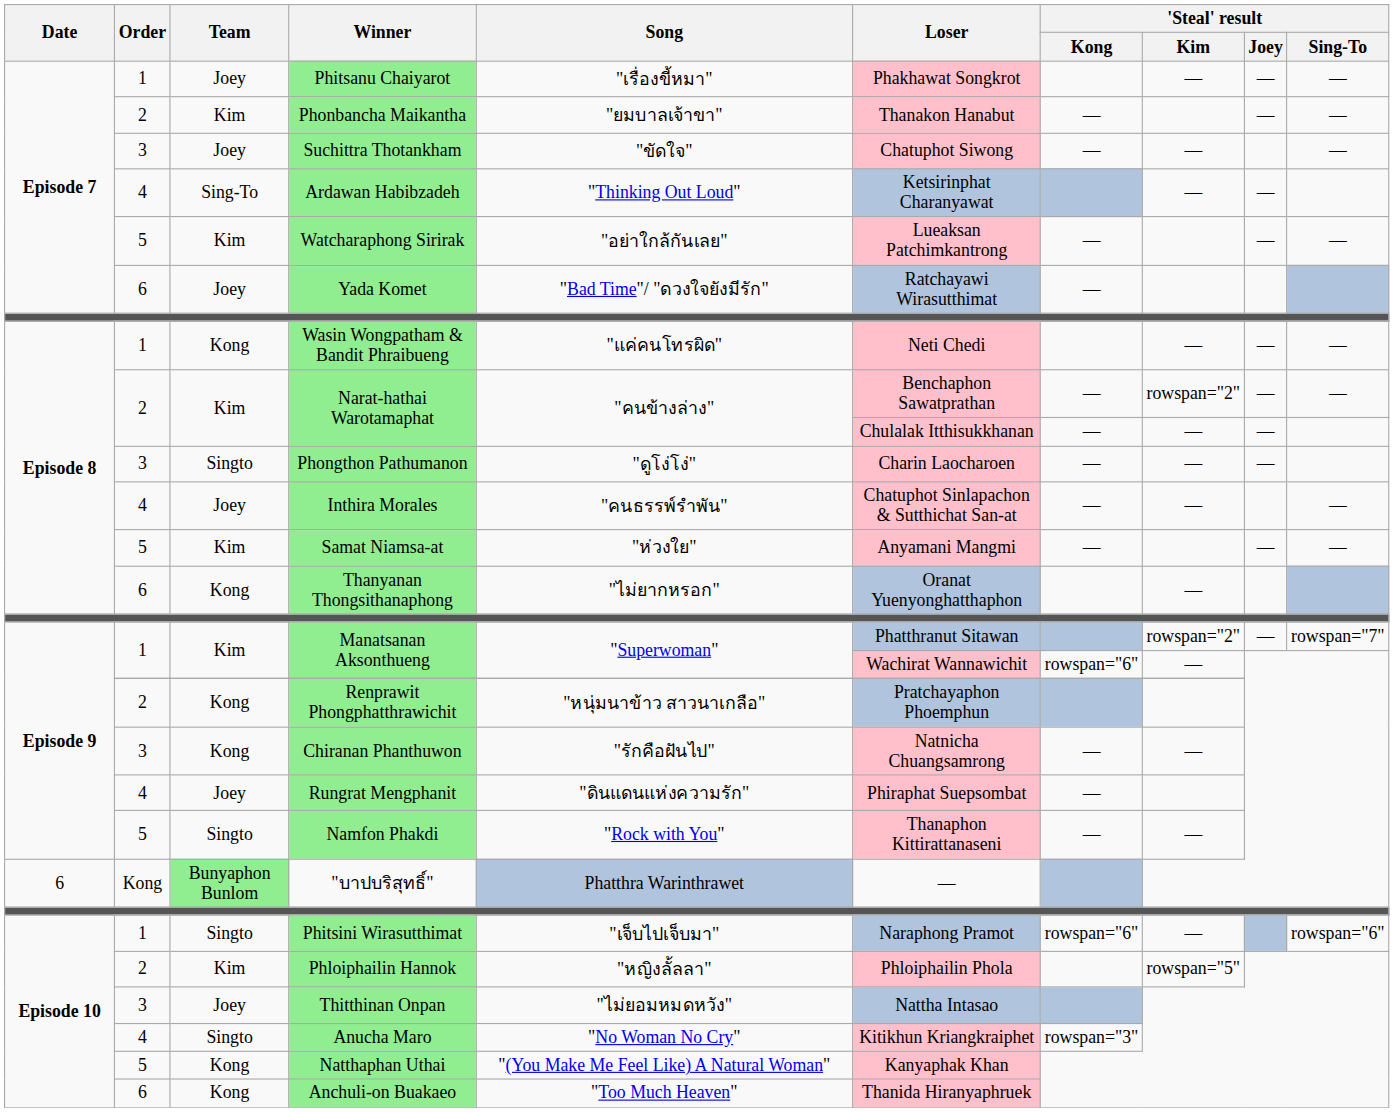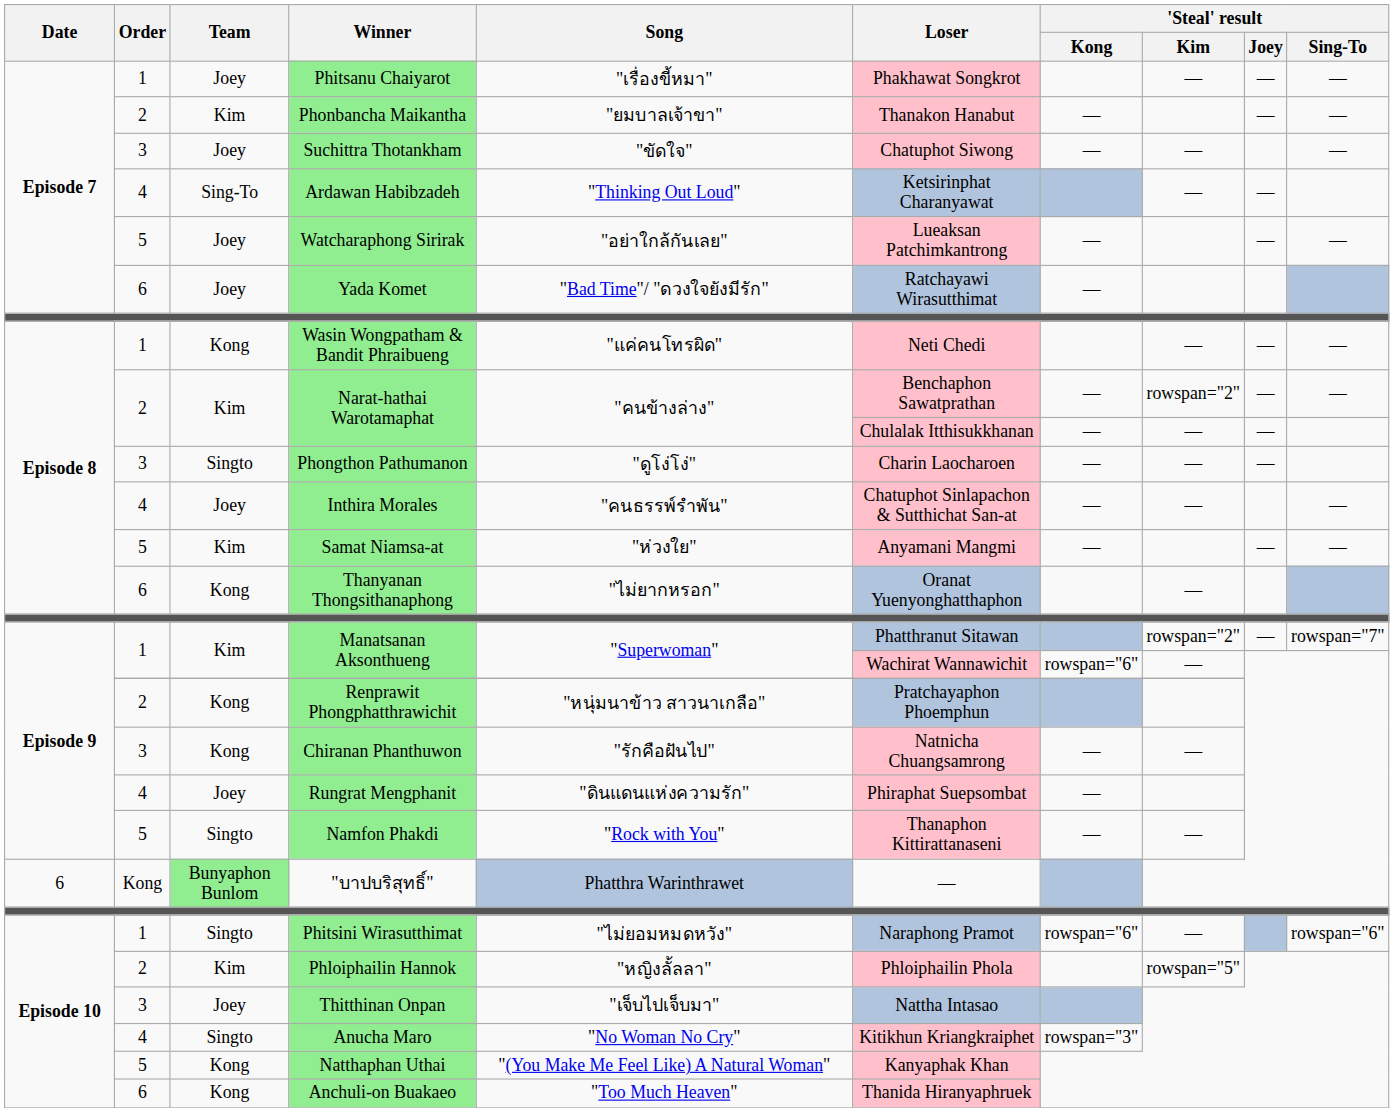(230, 240) Kim -> (230, 240) Joey
(664, 933) "เจ็บไปเจ็บมา" -> (664, 933) "ไม่ยอมหมดหวัง"
(664, 1005) "ไม่ยอมหมดหวัง" -> (664, 1005) "เจ็บไปเจ็บมา"
